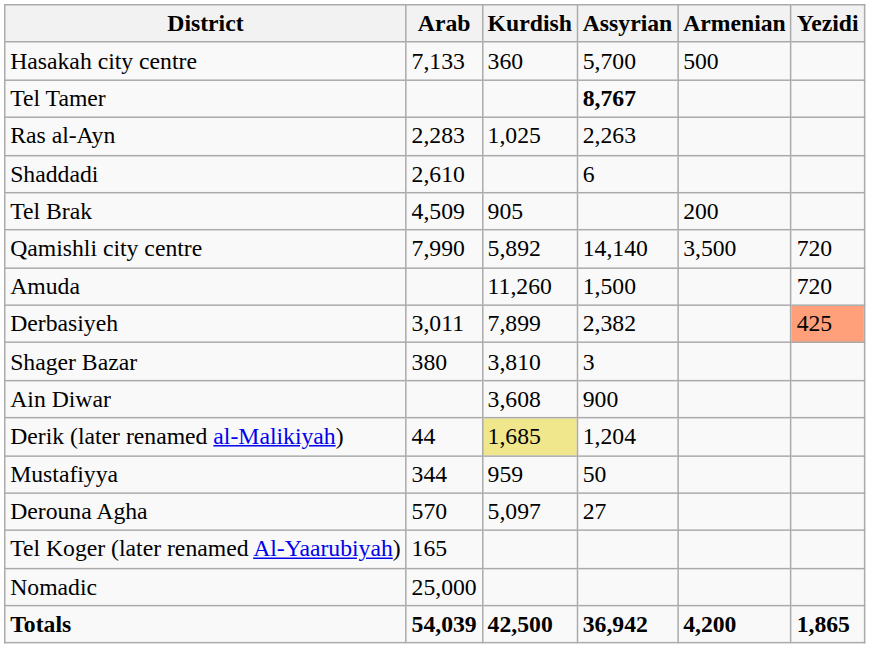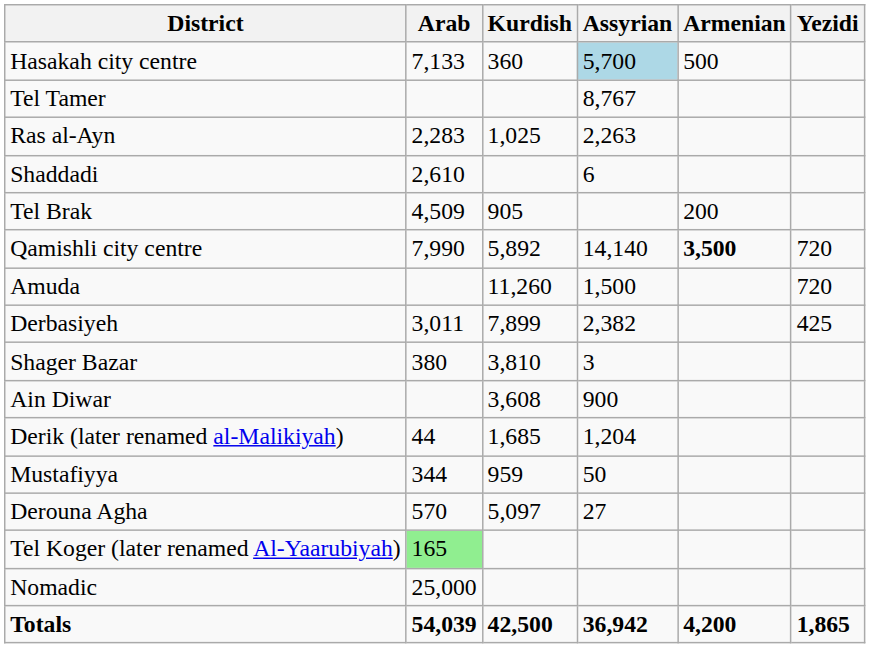(609, 60) no background -> (609, 60) lightblue background
(609, 98) bold -> (609, 98) normal
(710, 248) normal -> (710, 248) bold
(814, 323) lightsalmon background -> (814, 323) no background
(514, 436) khaki background -> (514, 436) no background
(429, 549) no background -> (429, 549) lightgreen background
